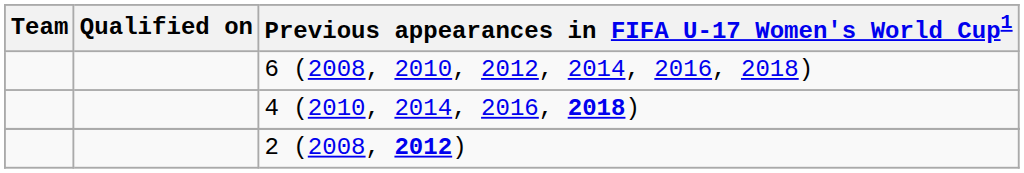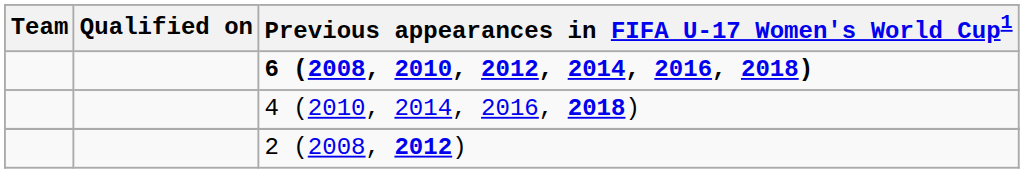(539, 70) normal -> (539, 70) bold
